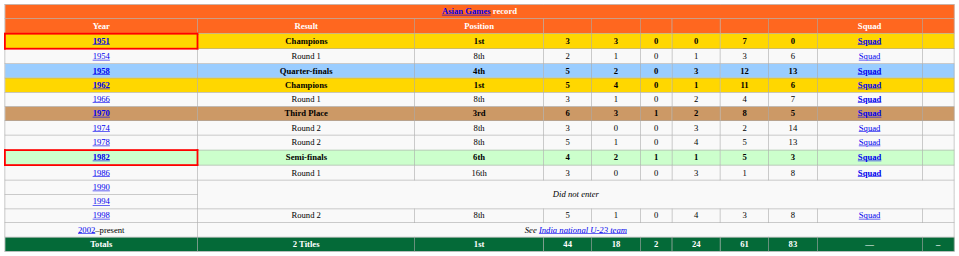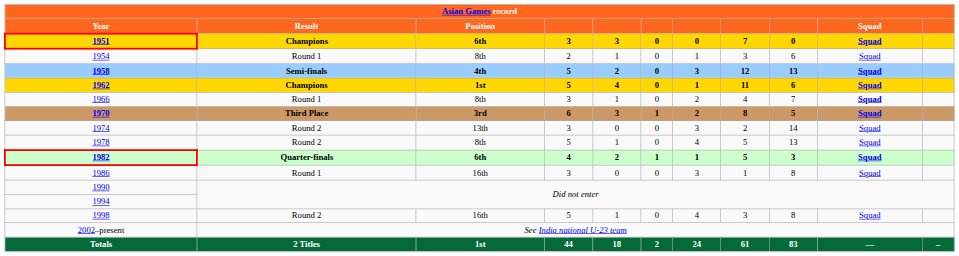(479, 41) 1st -> (480, 41) 6th
(306, 71) Quarter-finals -> (307, 71) Semi-finals
(479, 128) 8th -> (480, 128) 13th
(306, 158) Semi-finals -> (307, 158) Quarter-finals
(870, 173) bold -> (870, 173) normal
(479, 216) 8th -> (480, 216) 16th
